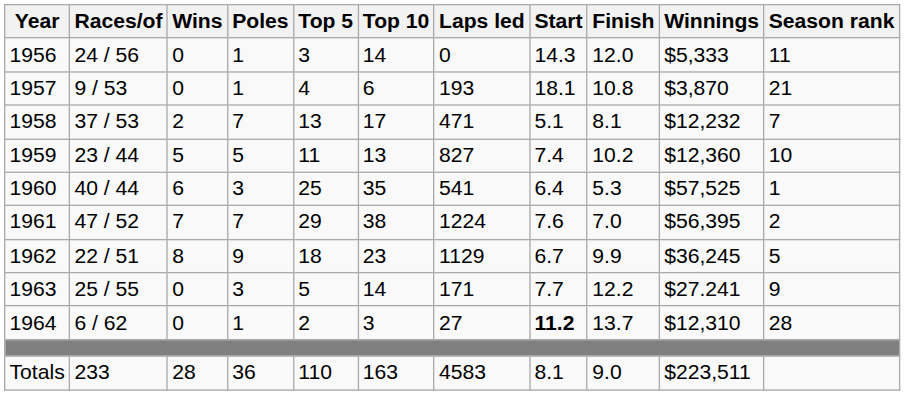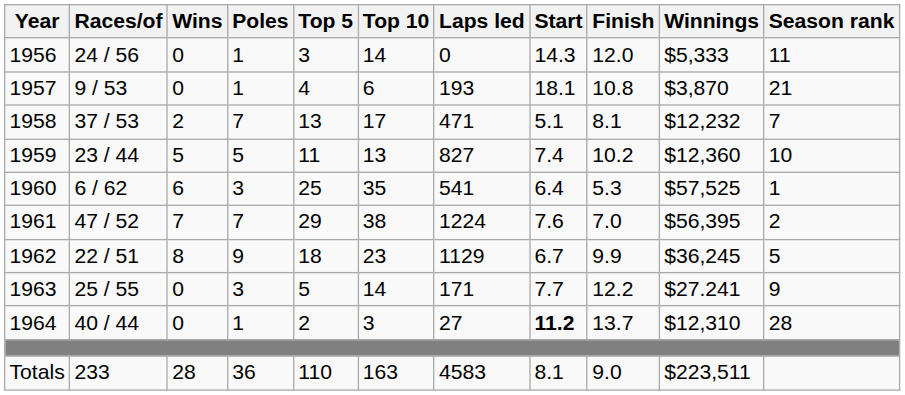(107, 188) 40 / 44 -> (101, 188) 6 / 62
(101, 322) 6 / 62 -> (107, 322) 40 / 44
